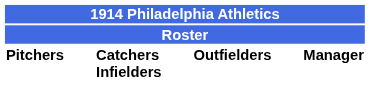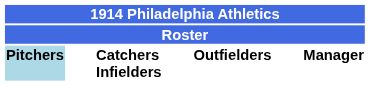(35, 55) no background -> (35, 55) lightblue background
